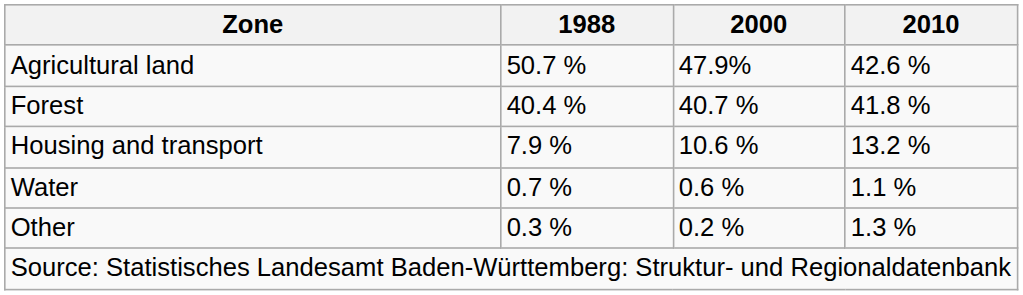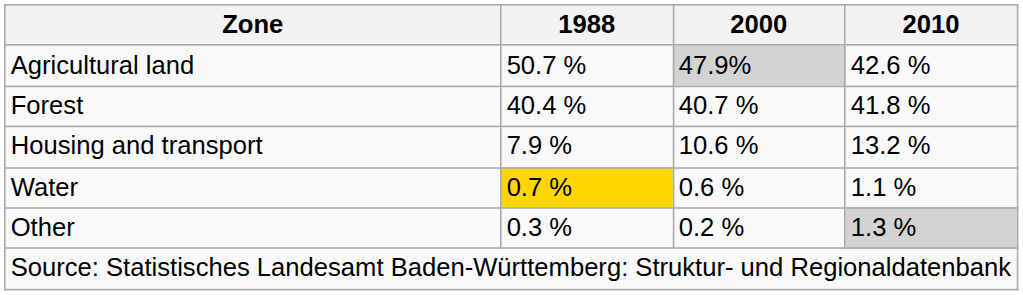(715, 65) no background -> (715, 65) lightgrey background
(539, 187) no background -> (539, 187) gold background
(884, 227) no background -> (884, 227) lightgrey background
